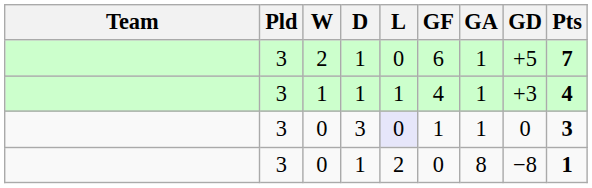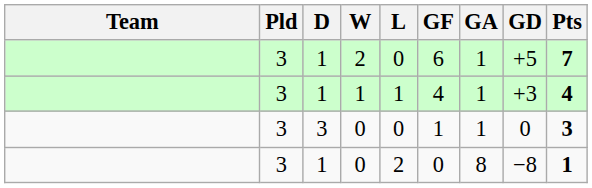columns swapped: (322, 22) <-> (360, 22)
(399, 128) lavender background -> (399, 128) no background
